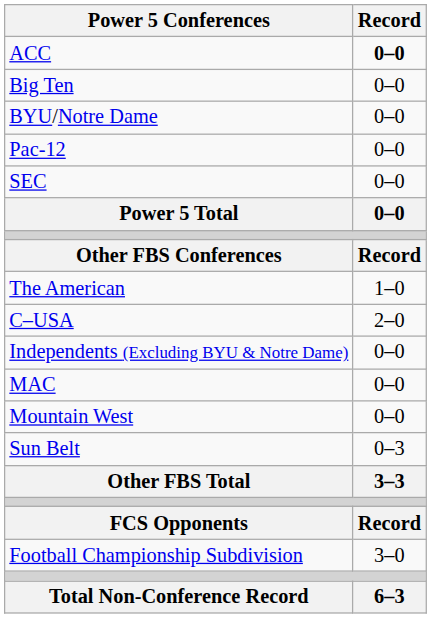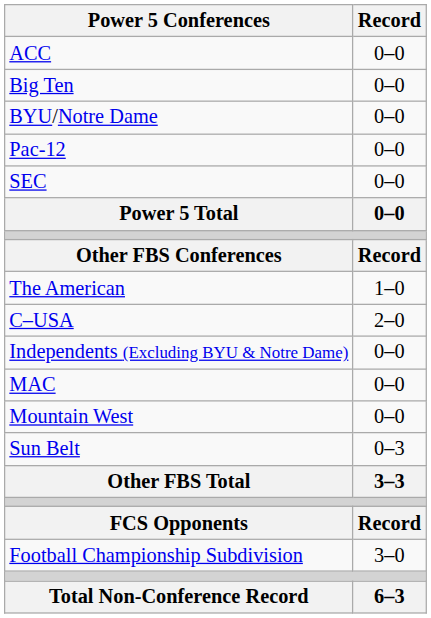(389, 52) bold -> (389, 52) normal
